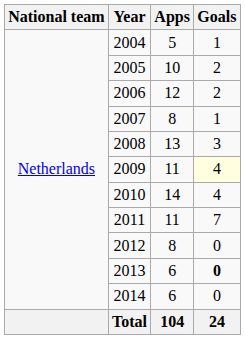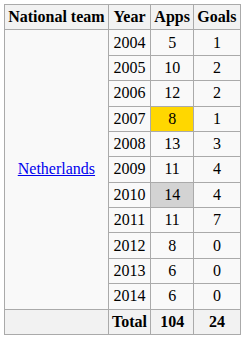(172, 118) no background -> (172, 118) gold background
(217, 169) lightyellow background -> (217, 169) no background
(172, 194) no background -> (172, 194) lightgrey background
(217, 270) bold -> (217, 270) normal
